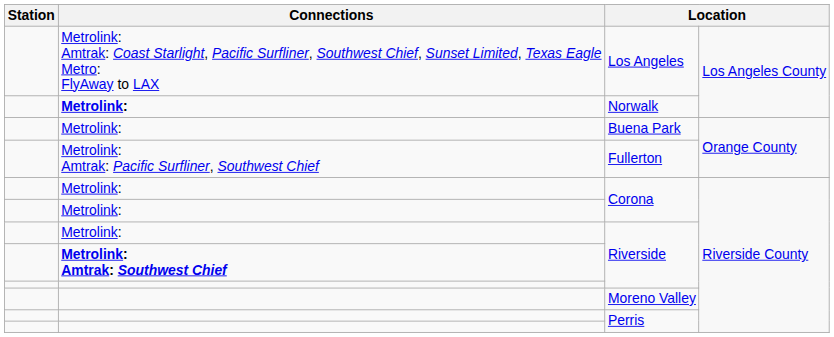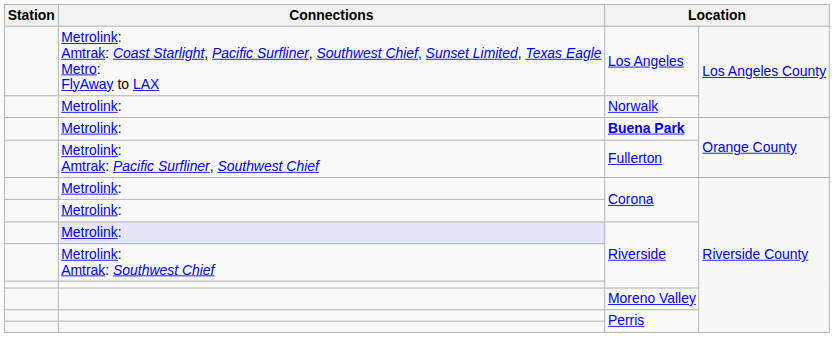(94, 106) bold -> (91, 106) normal
(644, 128) normal -> (646, 128) bold
(91, 232) no background -> (91, 232) lavender background
(144, 262) bold -> (138, 262) normal
